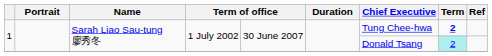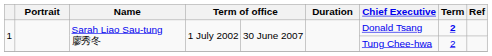(397, 28) Tung Chee-hwa -> (392, 28) Donald Tsang
(392, 43) Donald Tsang -> (397, 43) Tung Chee-hwa
(453, 43) paleturquoise background -> (453, 43) no background
